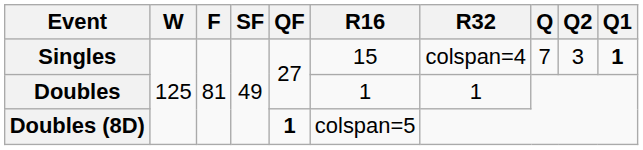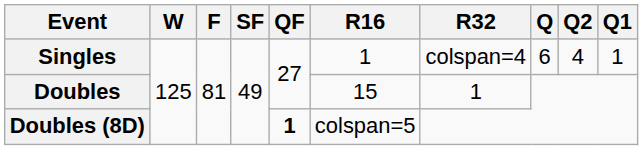(365, 56) 15 -> (365, 56) 1
(545, 56) 7 -> (545, 56) 6
(578, 56) 3 -> (578, 56) 4
(617, 56) bold -> (617, 56) normal
(365, 91) 1 -> (365, 91) 15
